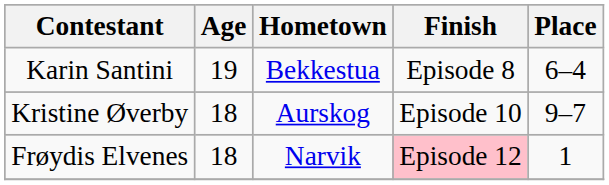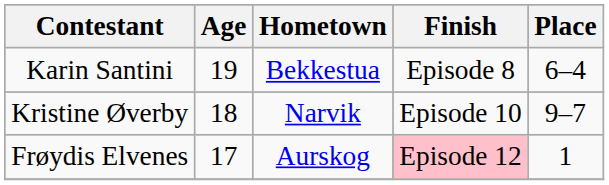(323, 112) Aurskog -> (323, 112) Narvik
(224, 156) 18 -> (224, 156) 17
(323, 156) Narvik -> (323, 156) Aurskog
